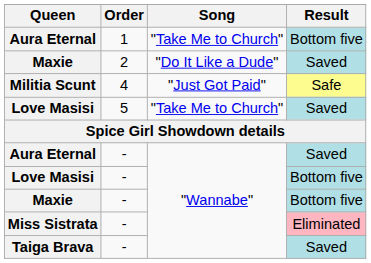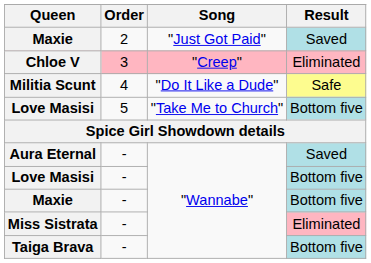- row: (53, 39)
(217, 62) "Do It Like a Dude" -> (217, 39) "Just Got Paid"
+ row: (53, 62)
(217, 85) "Just Got Paid" -> (217, 85) "Do It Like a Dude"
(326, 108) Saved -> (326, 108) Bottom five
(326, 246) Saved -> (326, 246) Bottom five
